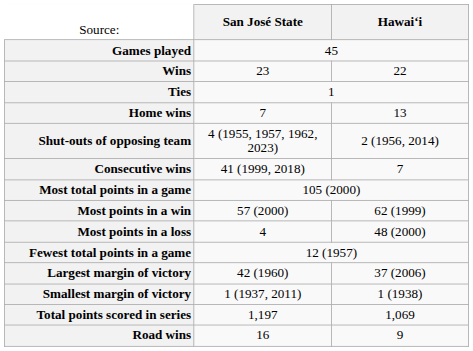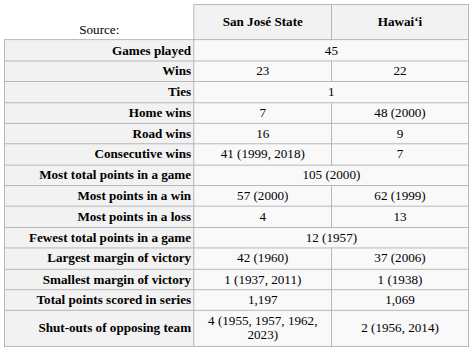(400, 112) 13 -> (400, 112) 48 (2000)
rows swapped: (162, 335) <-> (115, 141)
(400, 231) 48 (2000) -> (400, 216) 13
